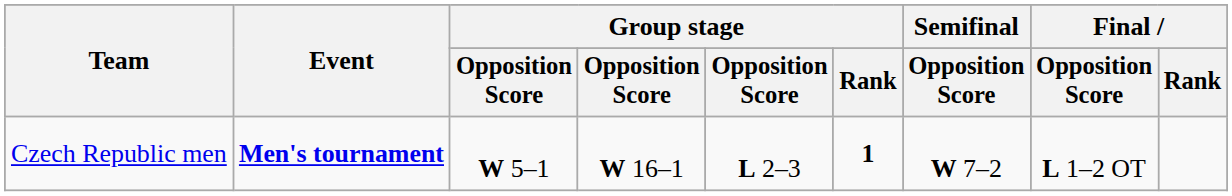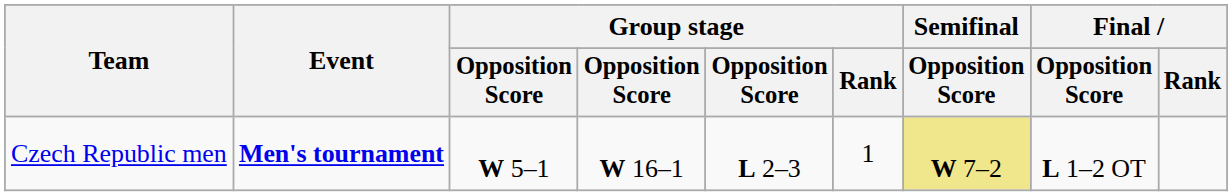(868, 153) bold -> (868, 153) normal
(966, 168) no background -> (966, 168) khaki background
